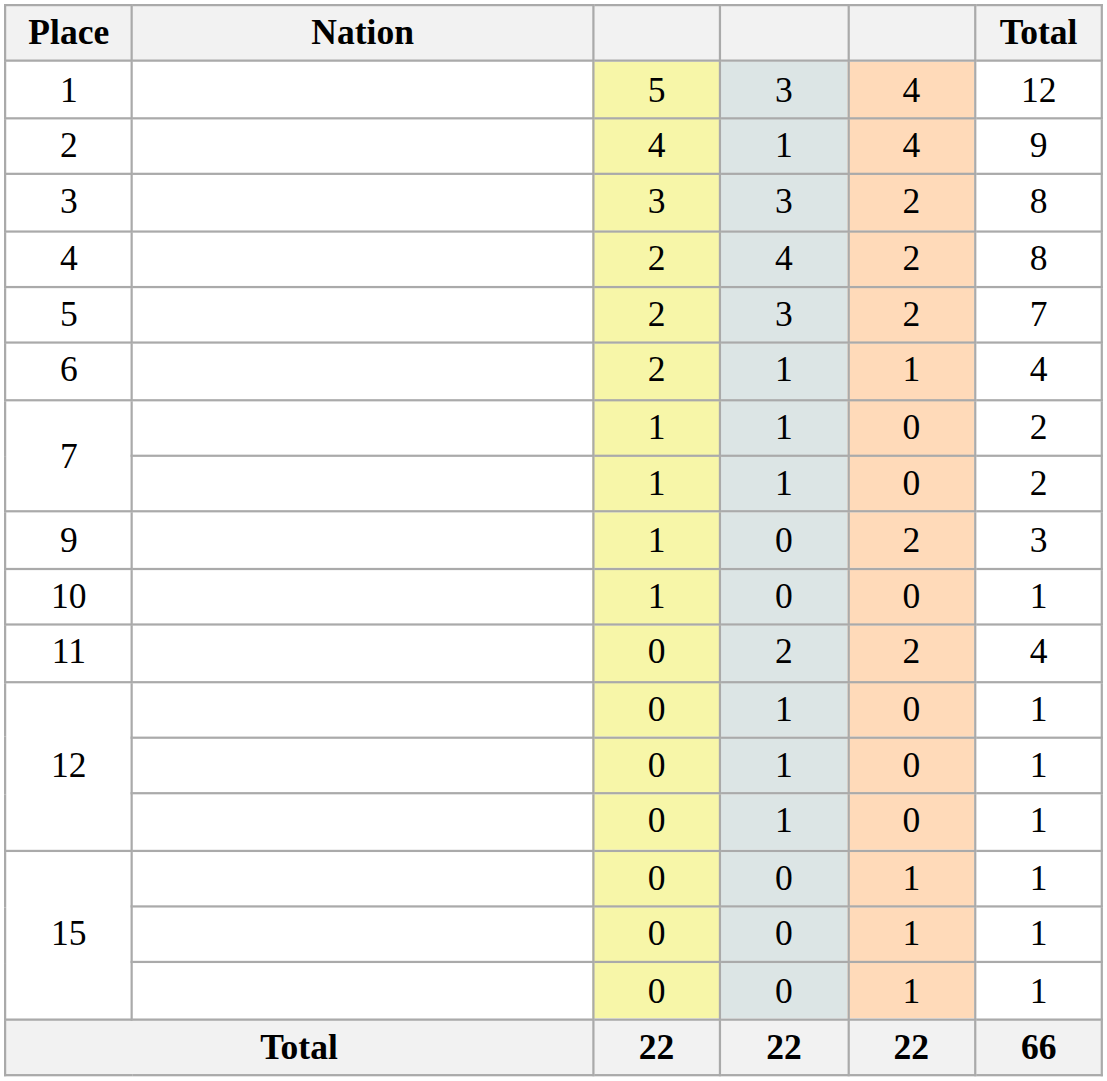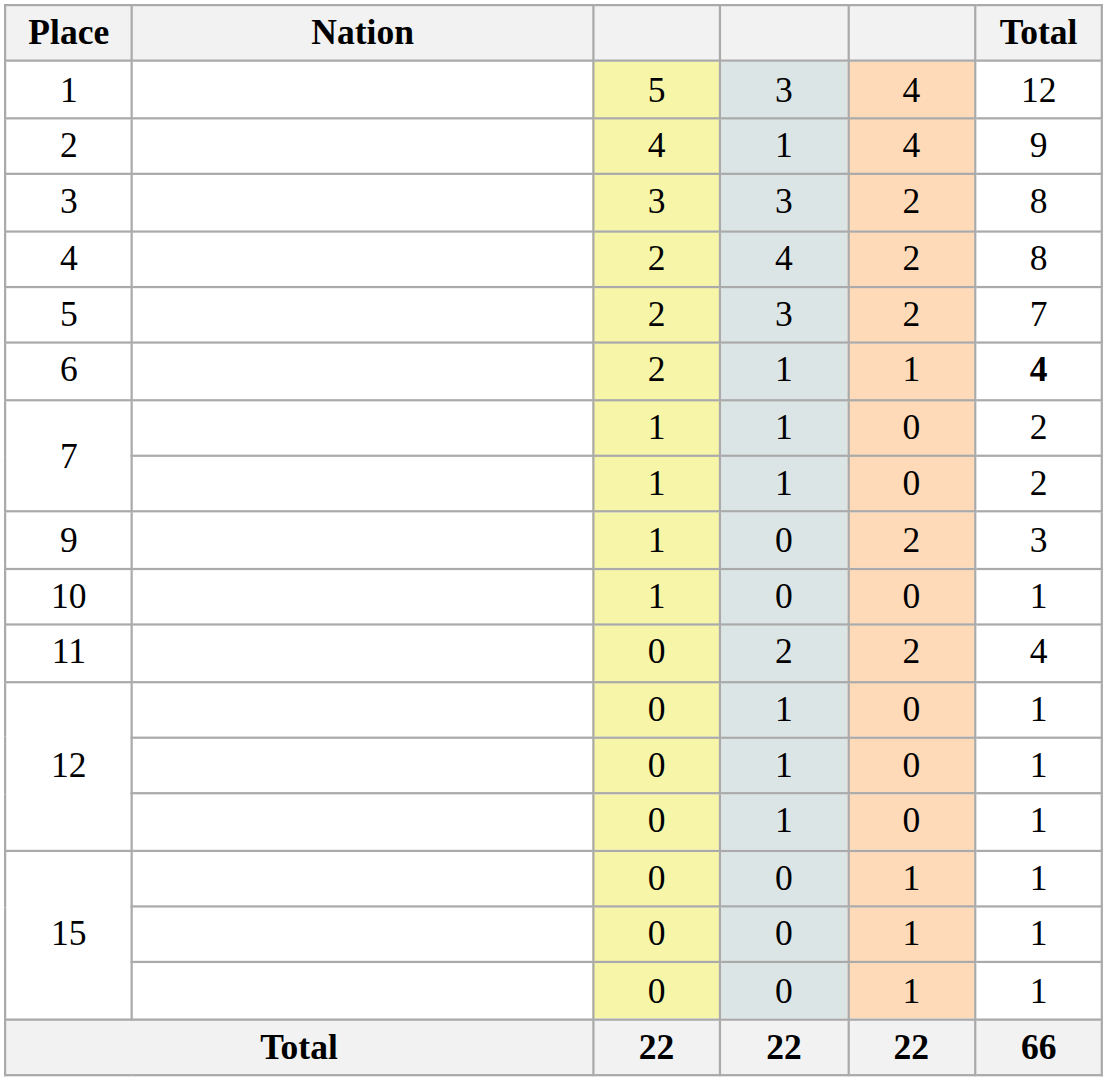(1039, 370) normal -> (1039, 370) bold
